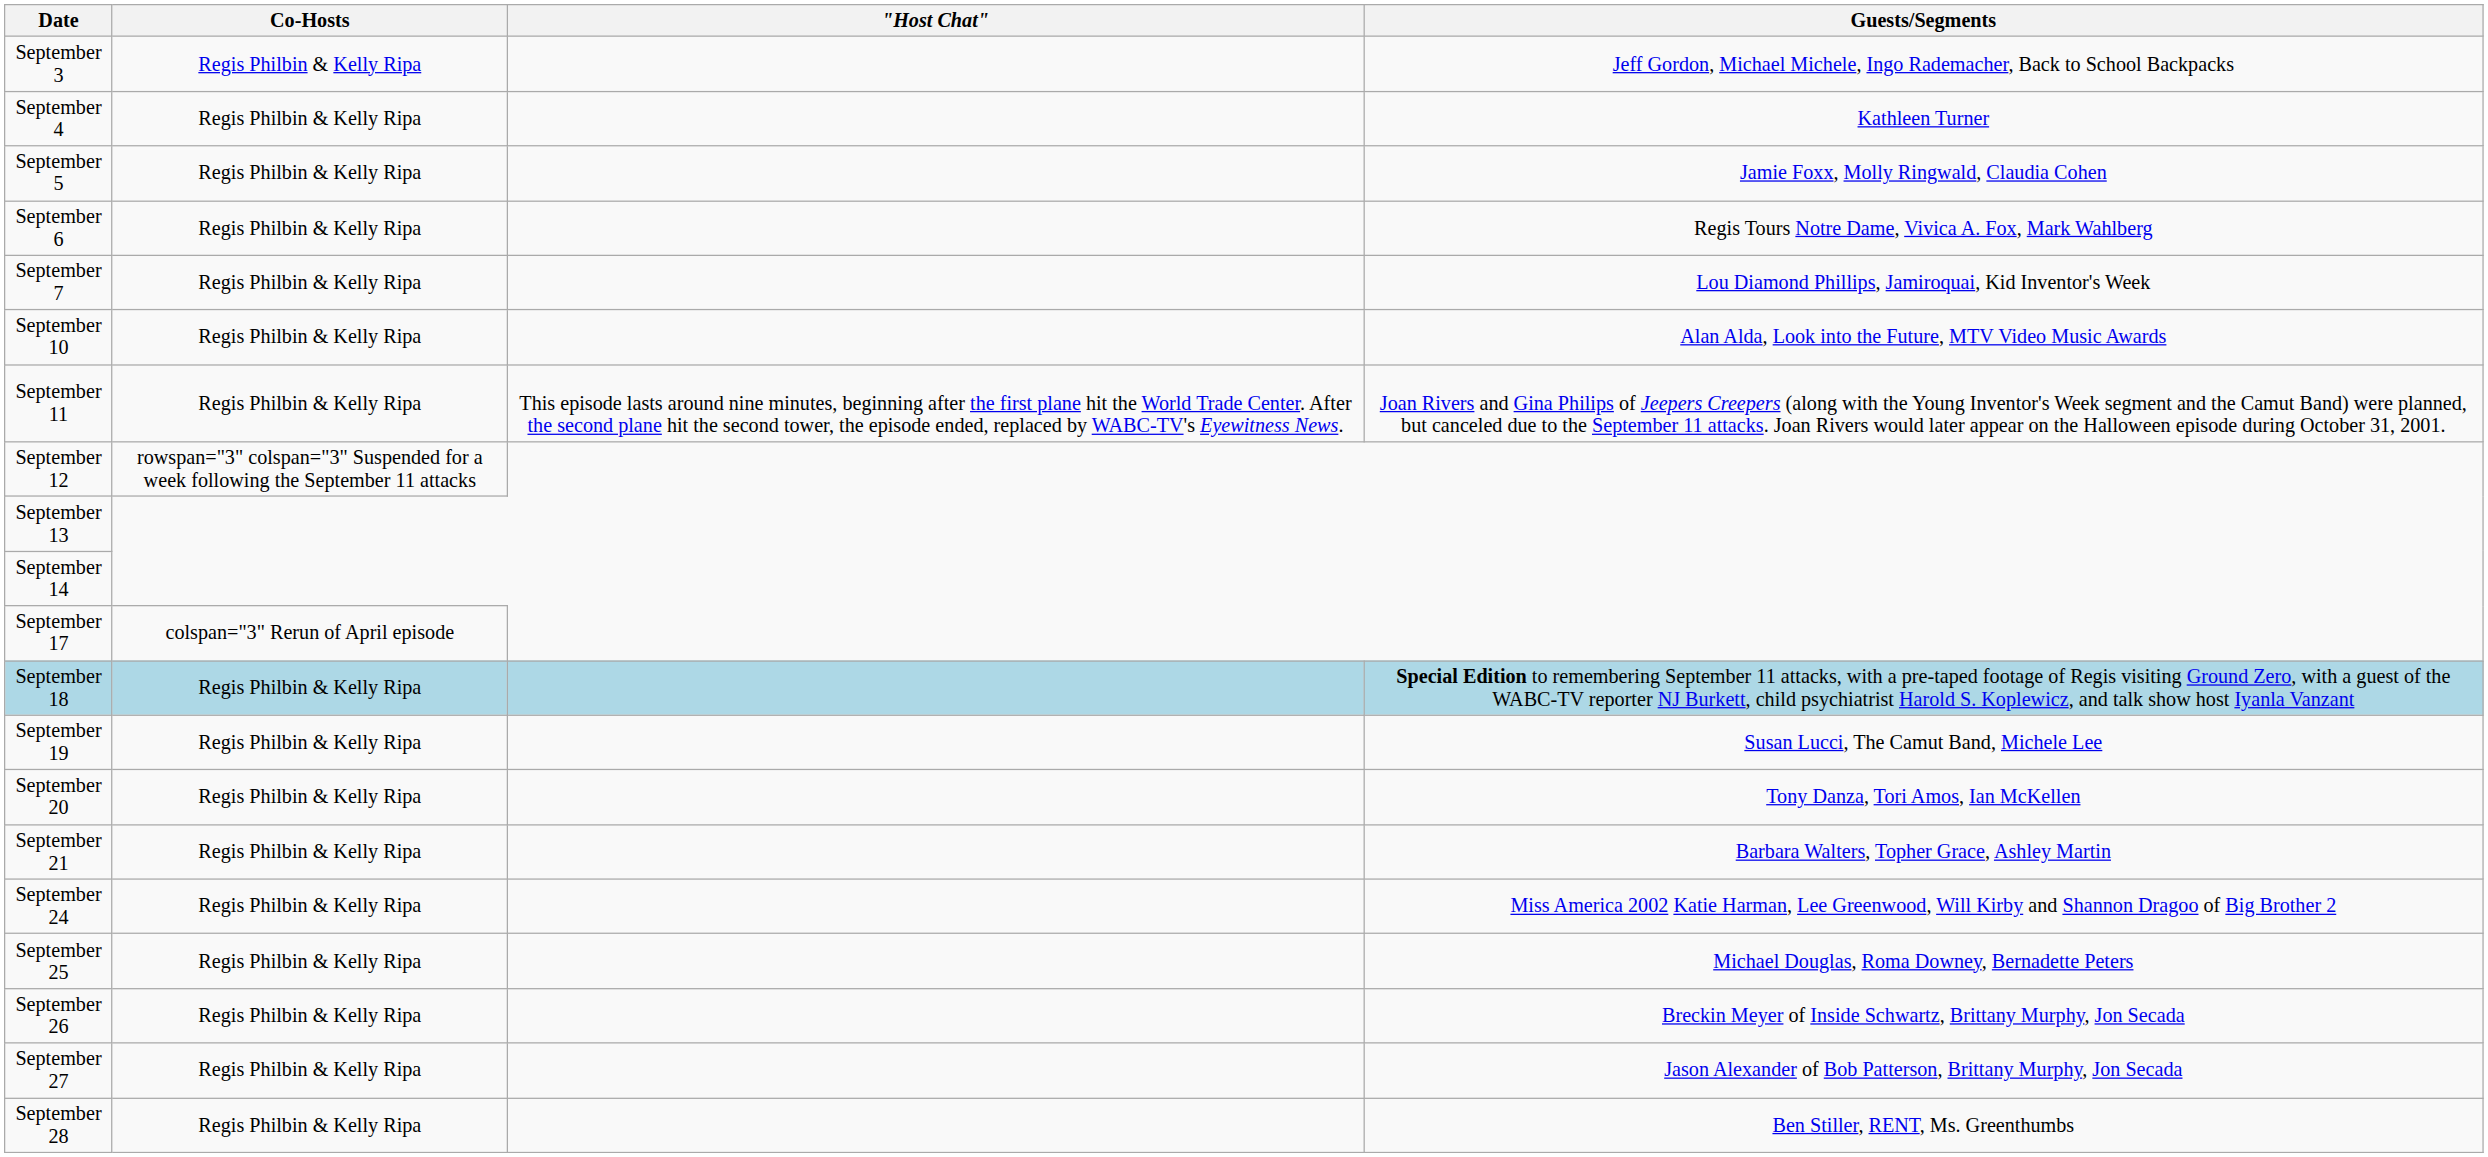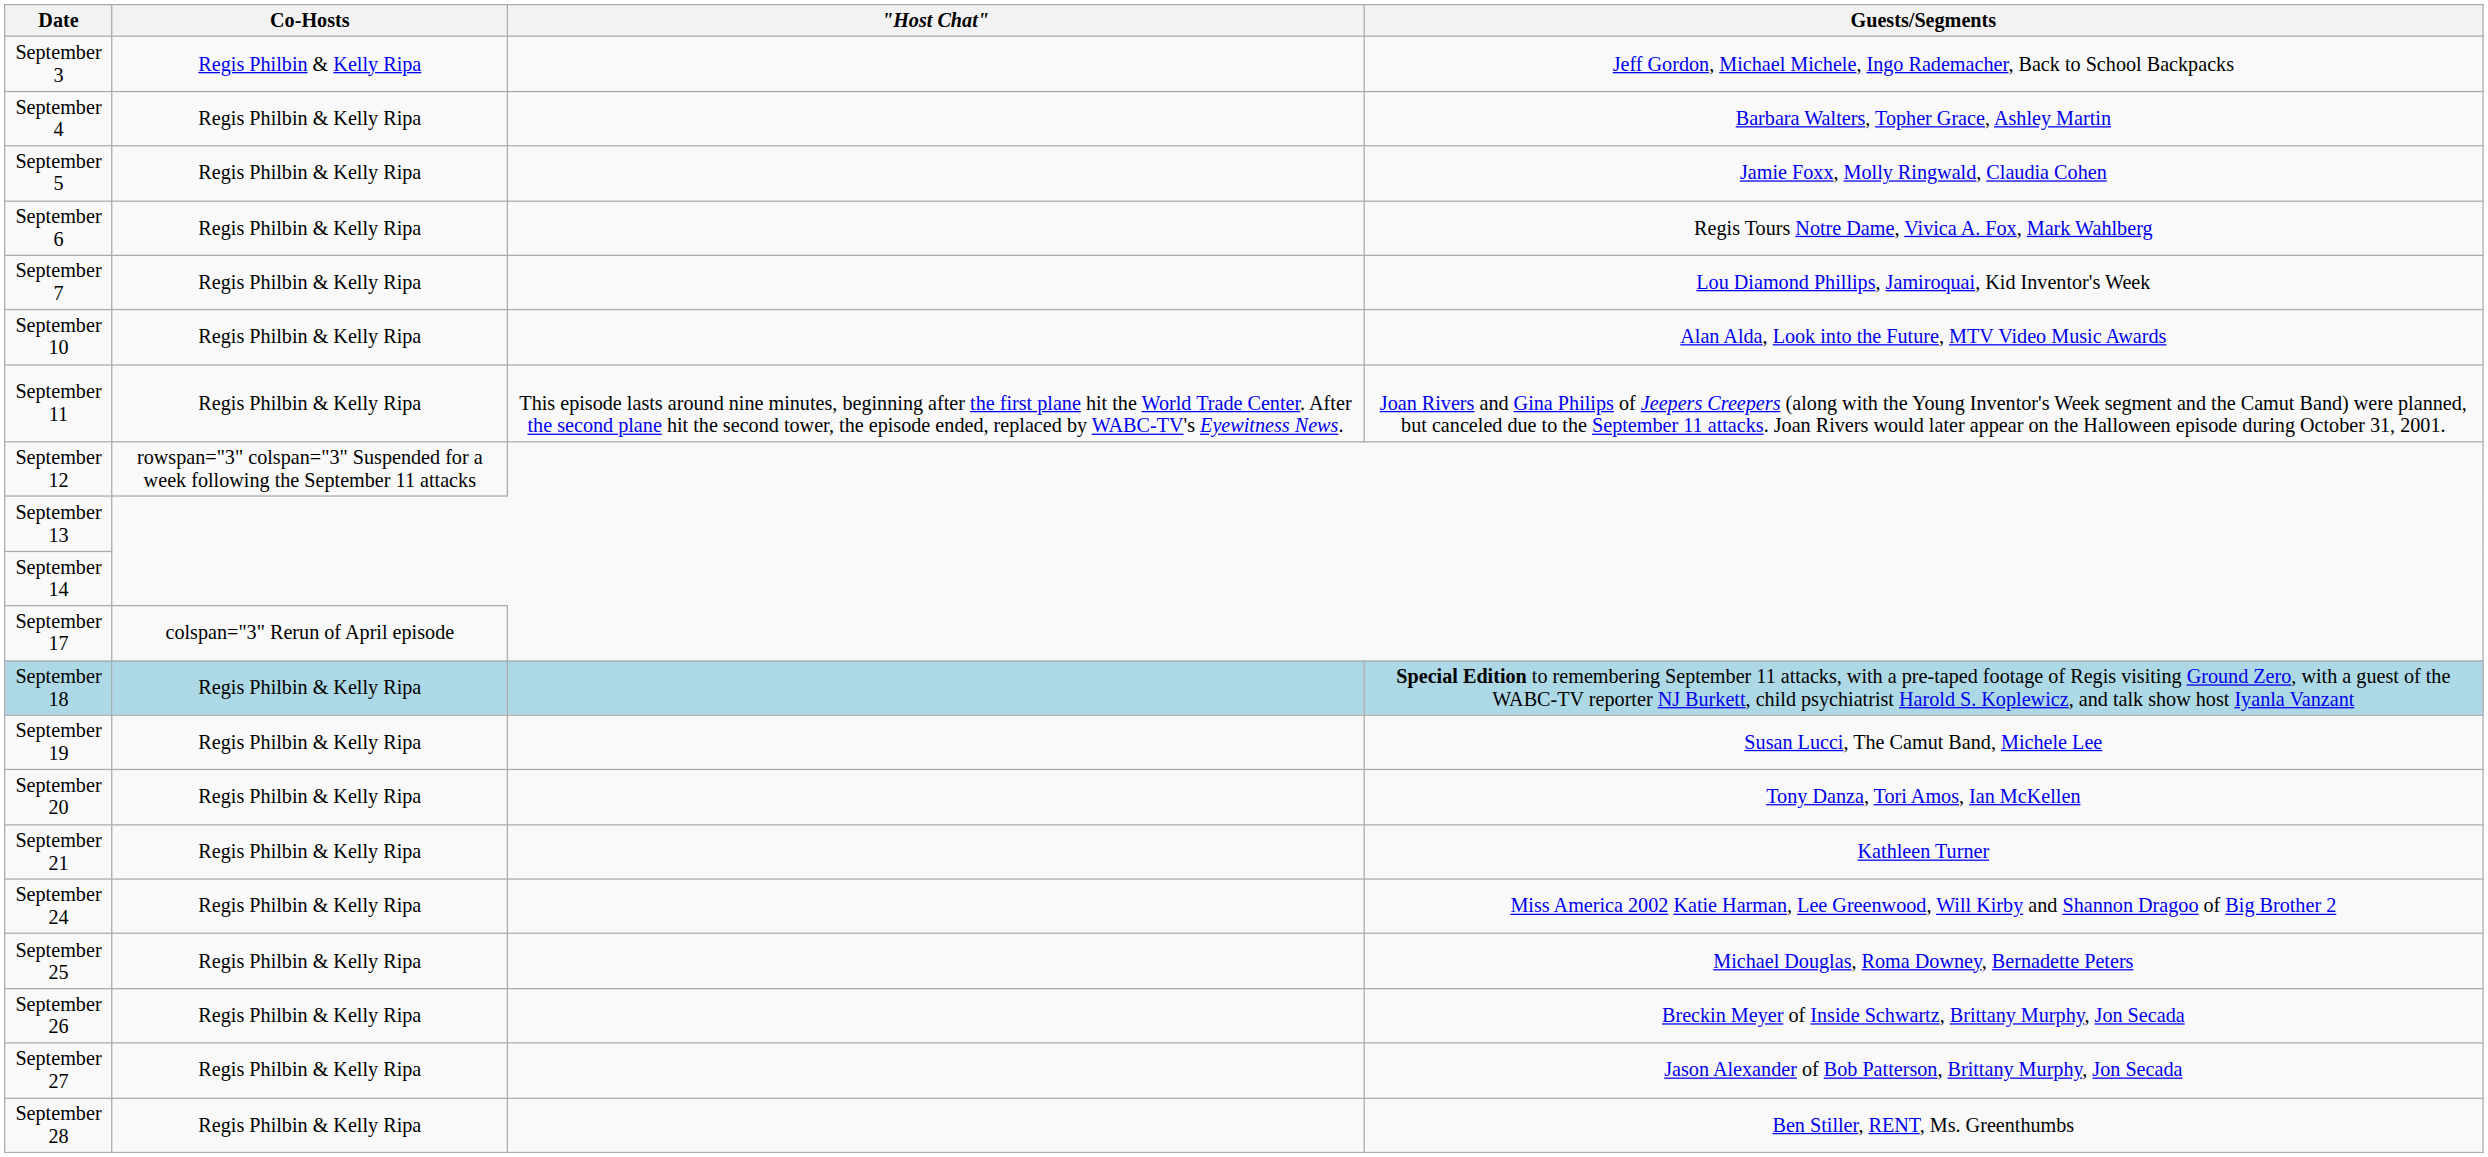(1923, 118) Kathleen Turner -> (1923, 118) Barbara Walters, Topher Grace, Ashley Martin
(1923, 851) Barbara Walters, Topher Grace, Ashley Martin -> (1923, 851) Kathleen Turner
